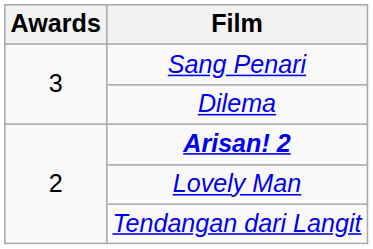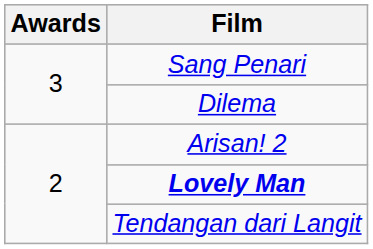(237, 143) bold -> (237, 143) normal
(237, 183) normal -> (237, 183) bold
